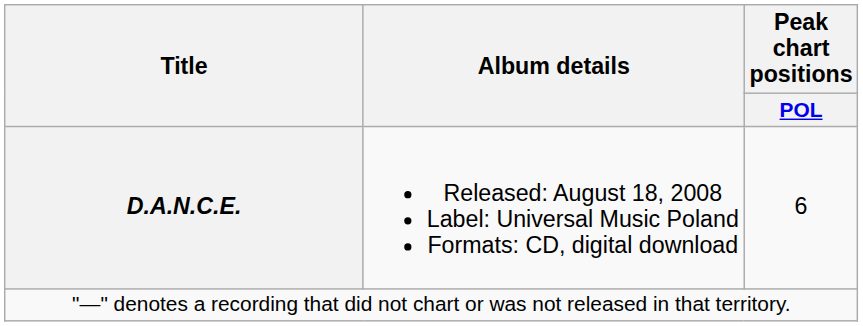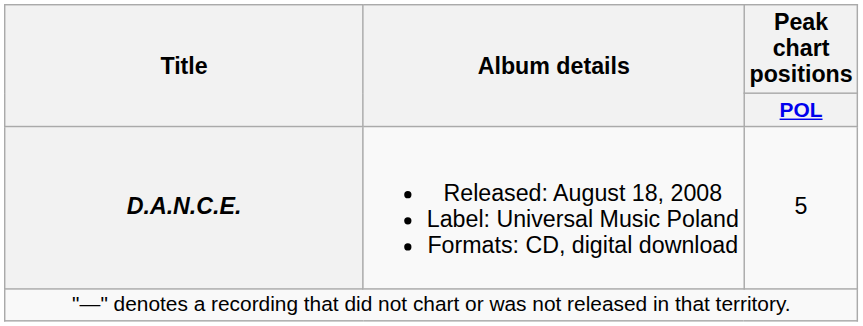(801, 207) 6 -> (801, 207) 5
